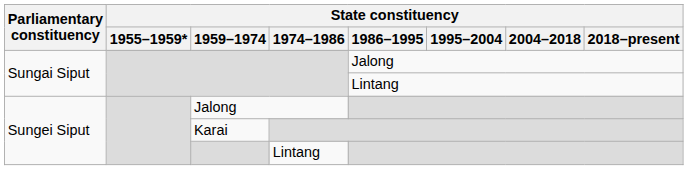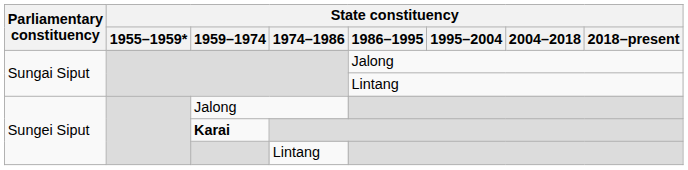(211, 130) normal -> (212, 130) bold
